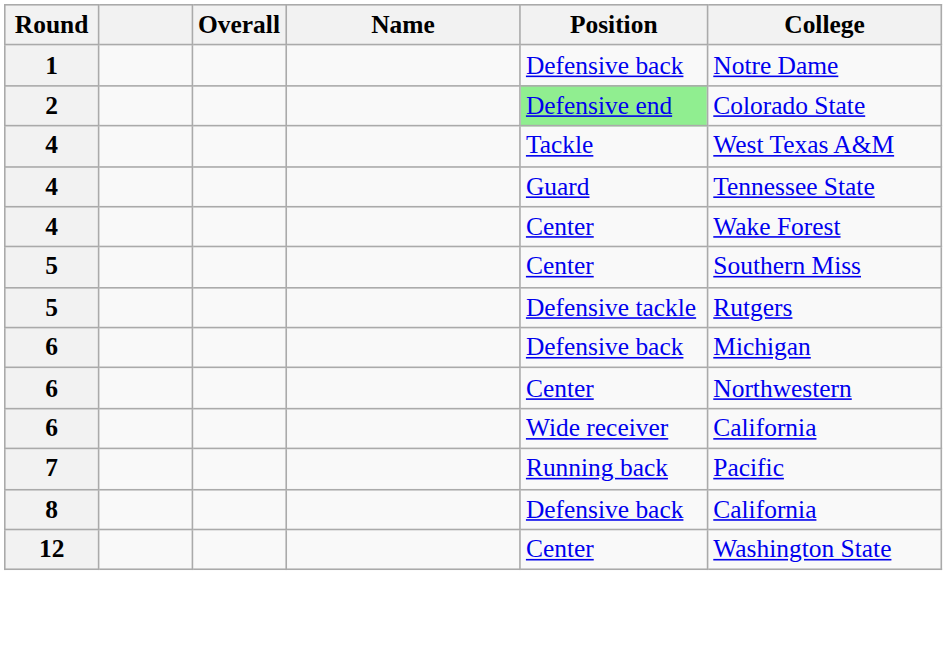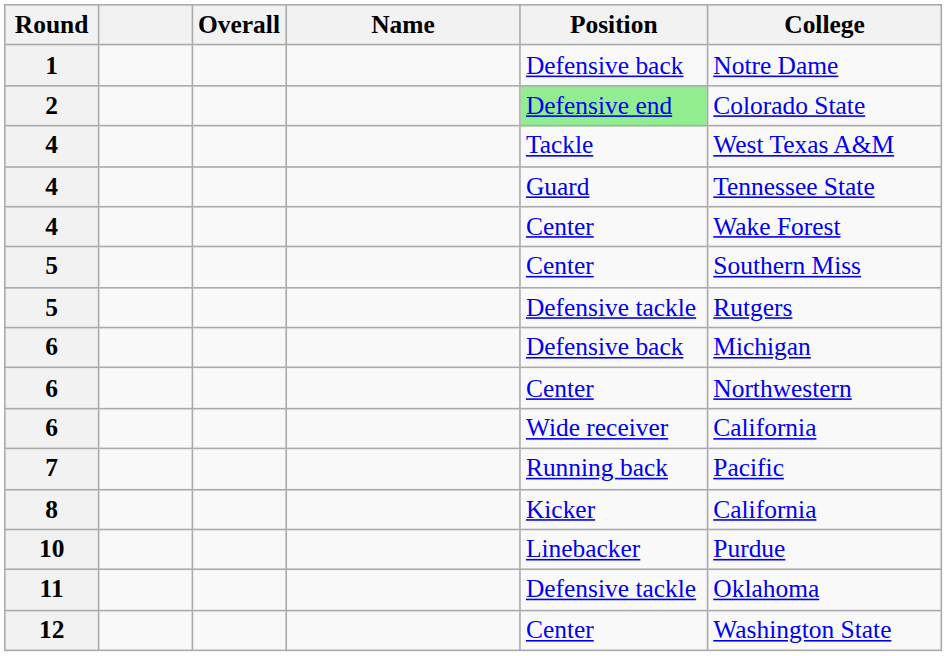(605, 508) Defensive back -> (561, 508) Kicker
+ row: (52, 549)
+ row: (52, 589)
